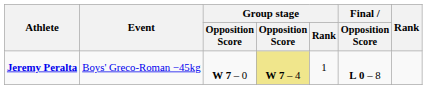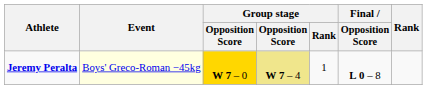(141, 68) no background -> (141, 68) lightyellow background
(230, 76) no background -> (230, 76) gold background
